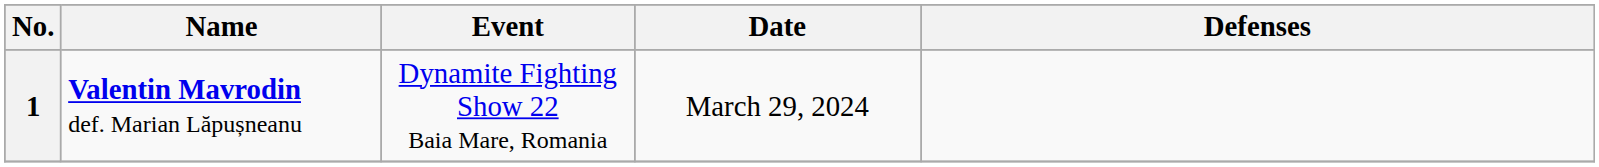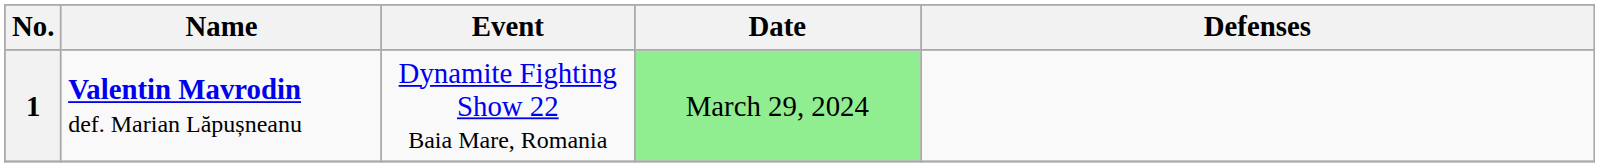(777, 105) no background -> (777, 105) lightgreen background
